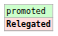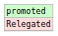(28, 24) bold -> (28, 24) normal
